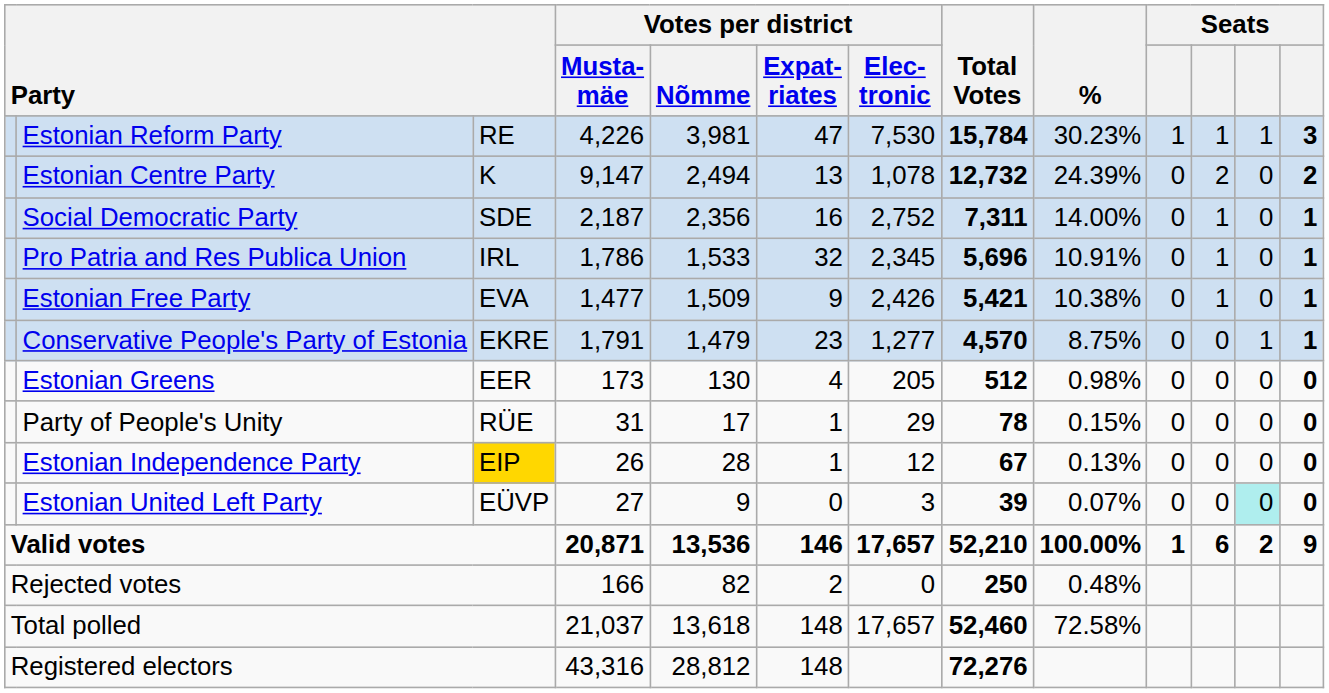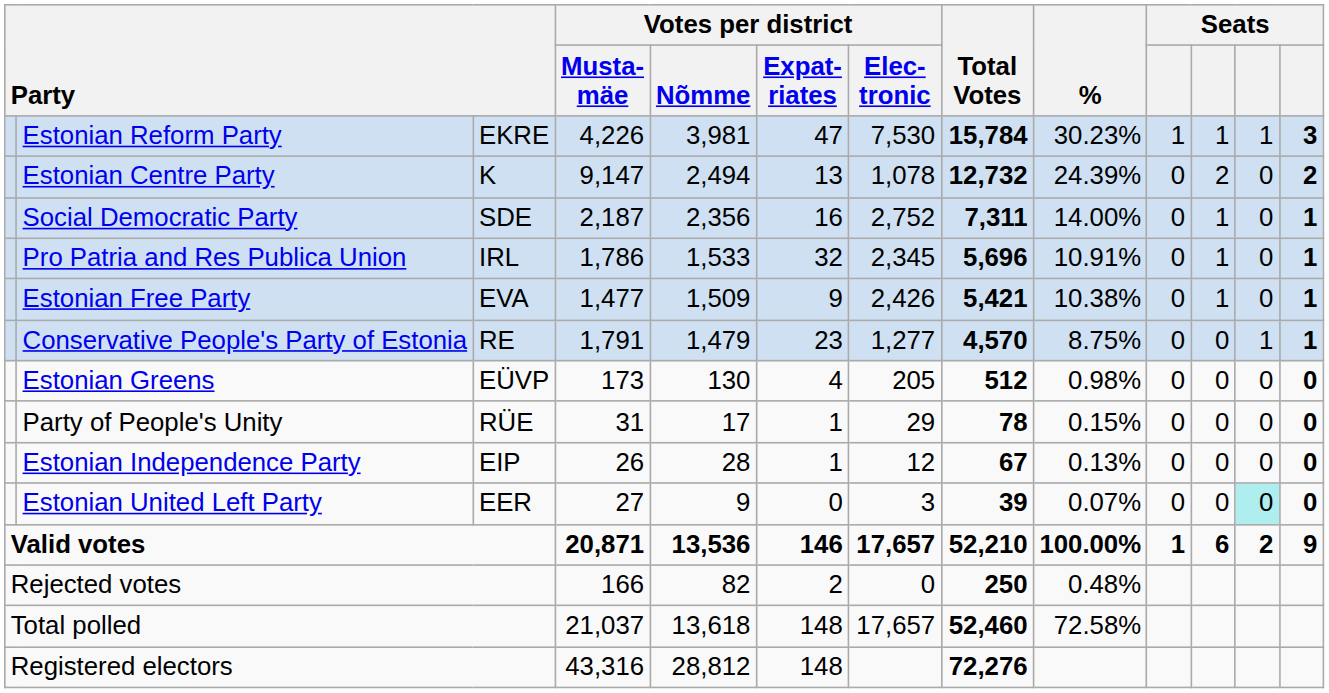(497, 135) RE -> (514, 135) EKRE
(514, 339) EKRE -> (497, 339) RE
(505, 380) EER -> (514, 380) EÜVP
(500, 462) gold background -> (500, 462) no background
(514, 503) EÜVP -> (505, 503) EER
